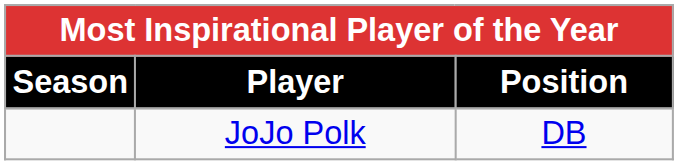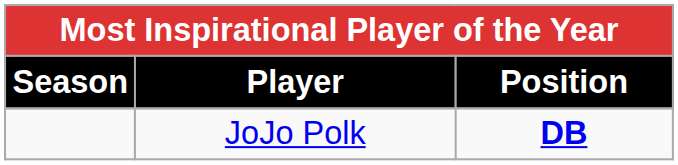(564, 133) normal -> (564, 133) bold
